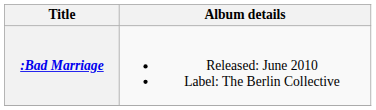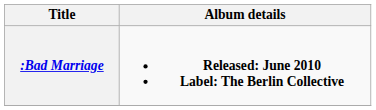(245, 73) normal -> (245, 73) bold
